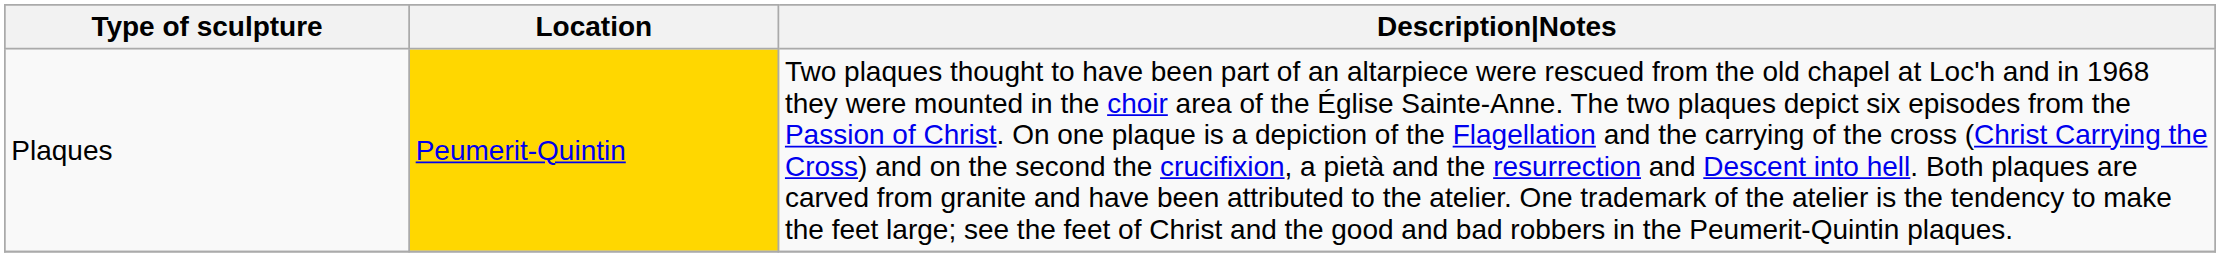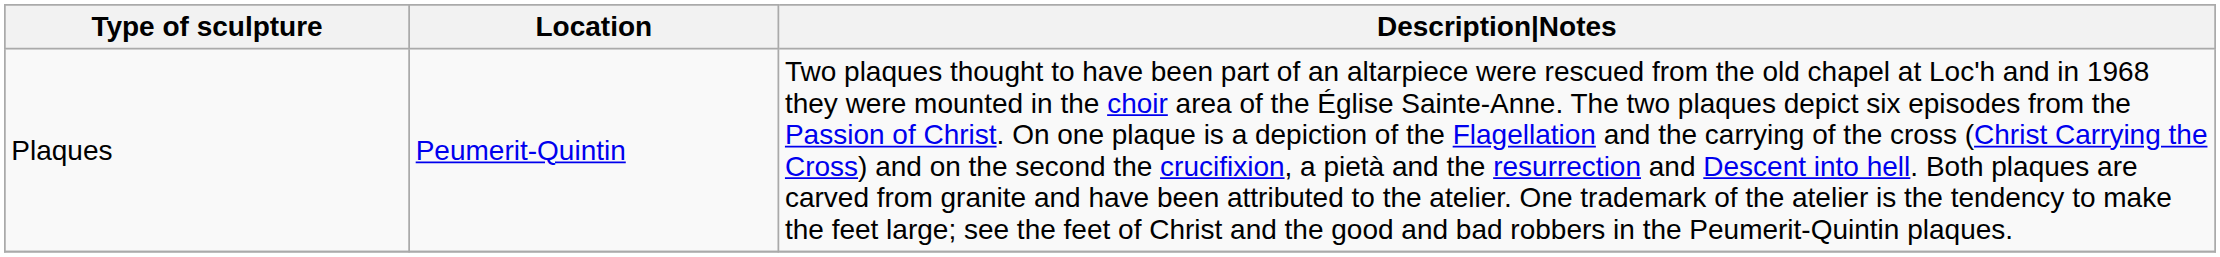(521, 149) gold background -> (521, 149) no background
